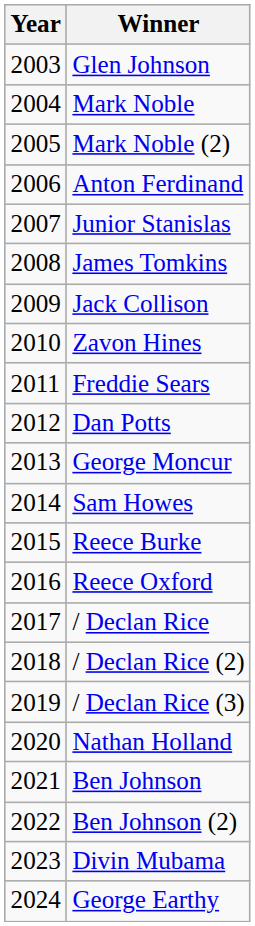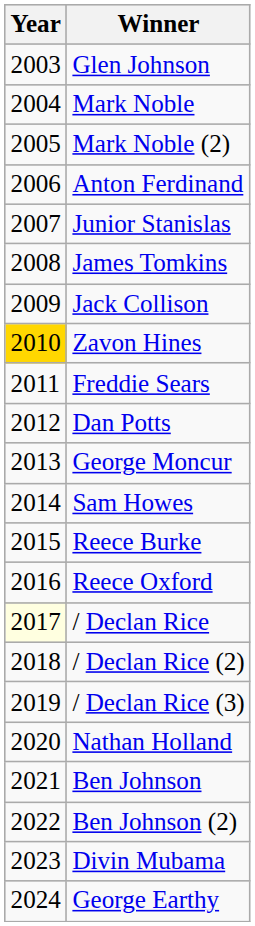(36, 343) no background -> (36, 343) gold background
(36, 622) no background -> (36, 622) lightyellow background
